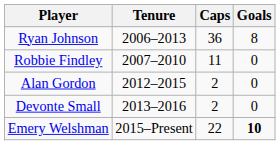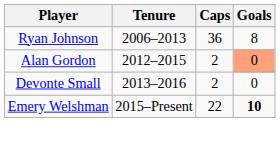- row: (58, 60)
(254, 83) no background -> (254, 60) lightsalmon background
